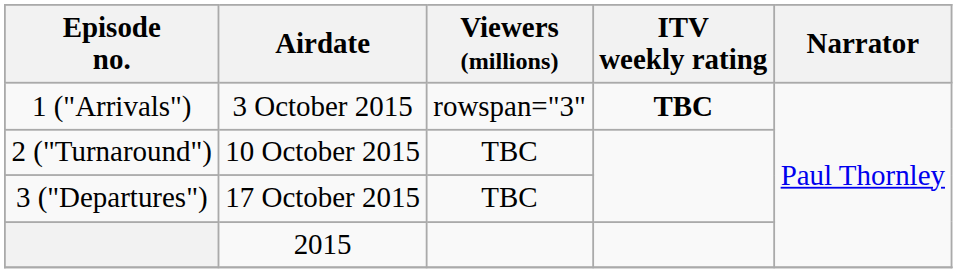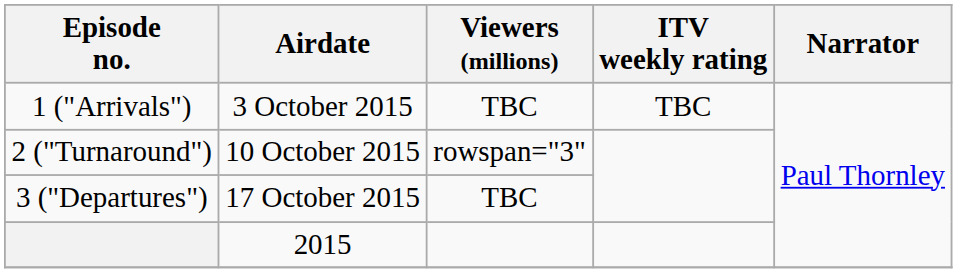(510, 105) rowspan="3" -> (510, 105) TBC
(683, 105) bold -> (683, 105) normal
(510, 151) TBC -> (510, 151) rowspan="3"
